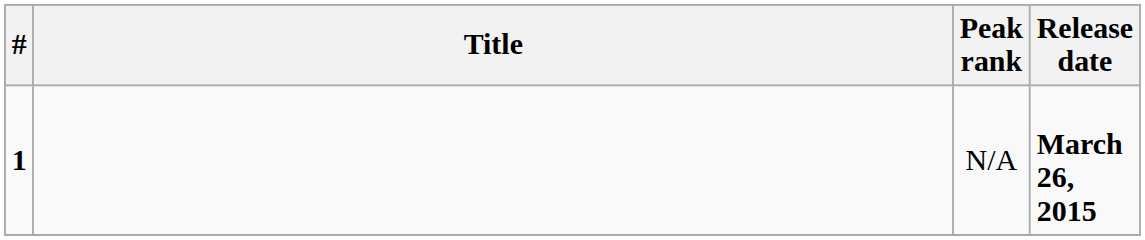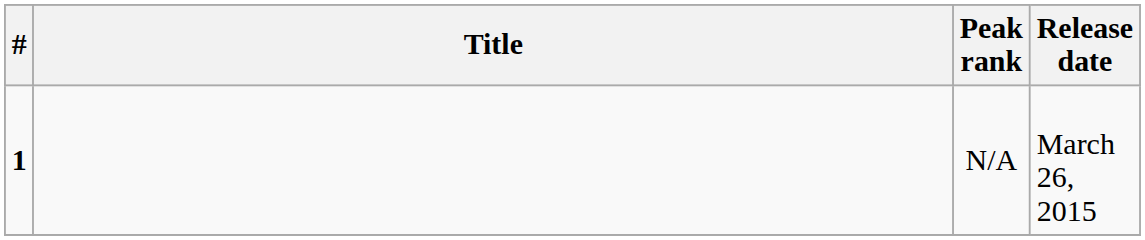(1080, 176) bold -> (1076, 176) normal
